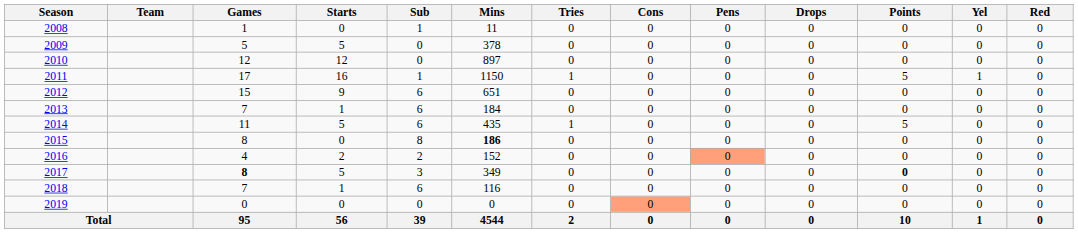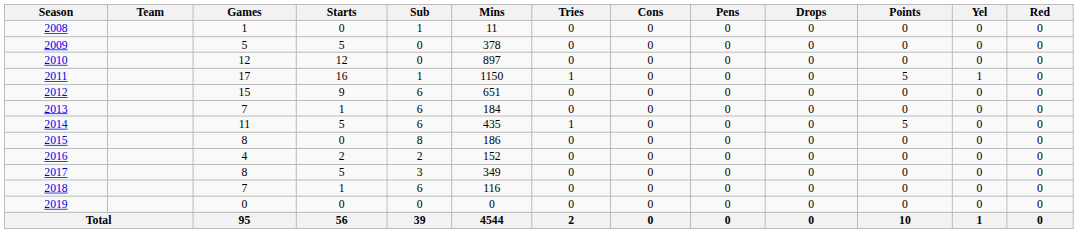(492, 140) bold -> (492, 140) normal
(728, 156) lightsalmon background -> (728, 156) no background
(244, 172) bold -> (244, 172) normal
(905, 172) bold -> (905, 172) normal
(651, 204) lightsalmon background -> (651, 204) no background
